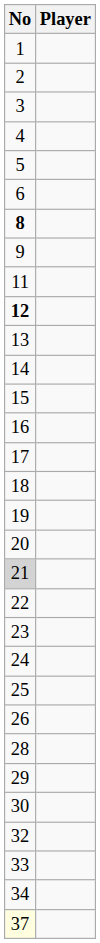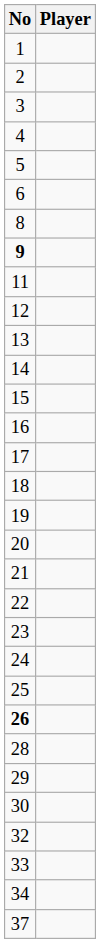(20, 223) bold -> (20, 223) normal
(20, 252) normal -> (20, 252) bold
(20, 310) bold -> (20, 310) normal
(20, 573) lightgrey background -> (20, 573) no background
(20, 719) normal -> (20, 719) bold
(20, 923) lightyellow background -> (20, 923) no background
